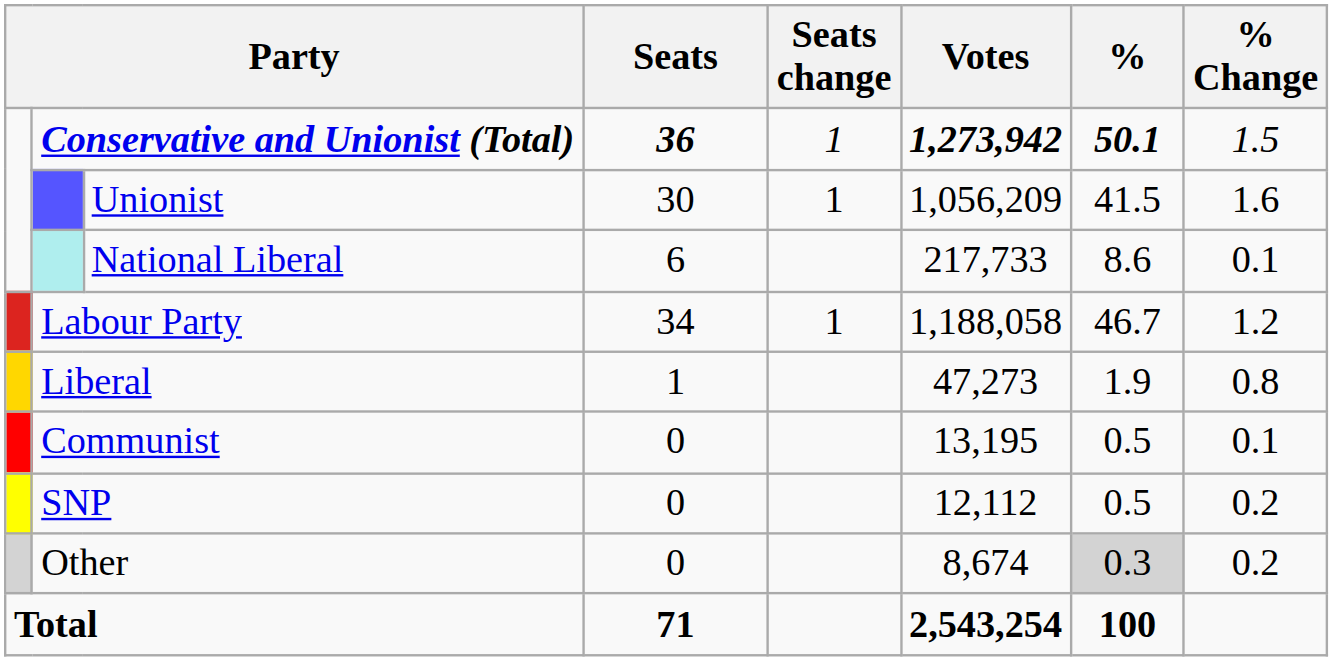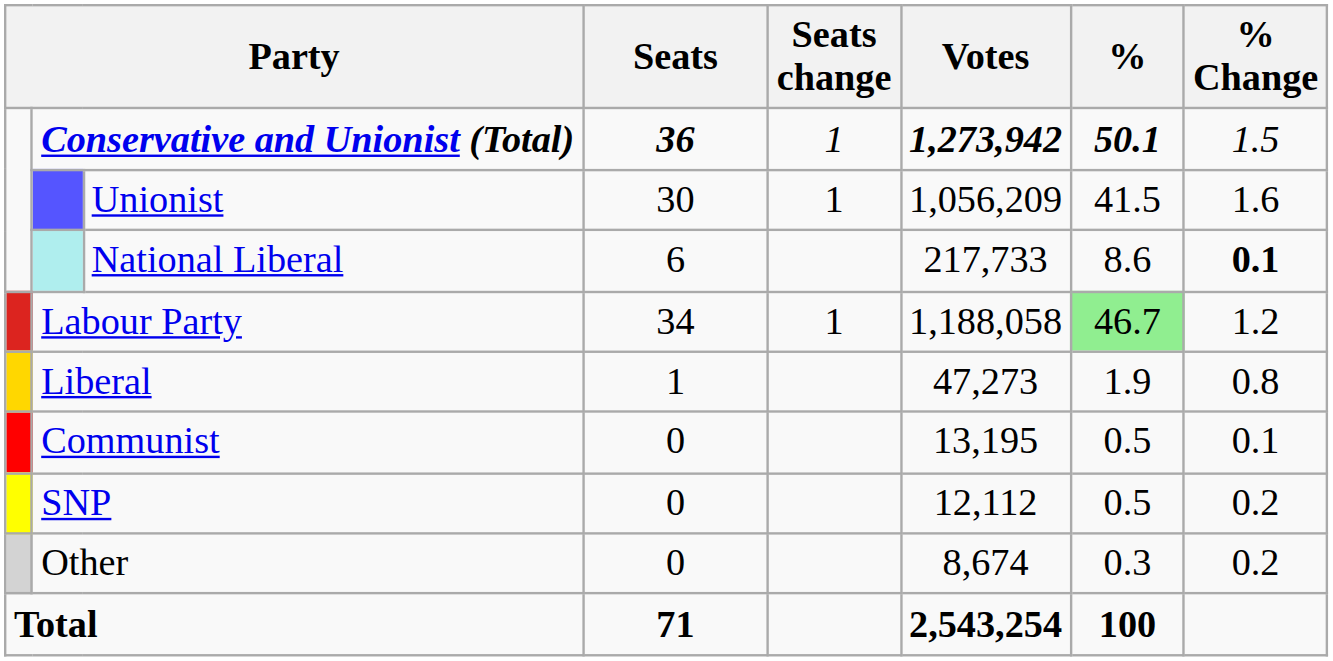(1256, 259) normal -> (1256, 259) bold
(1127, 320) no background -> (1127, 320) lightgreen background
(1127, 563) lightgrey background -> (1127, 563) no background
